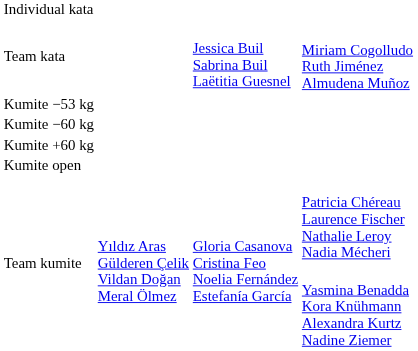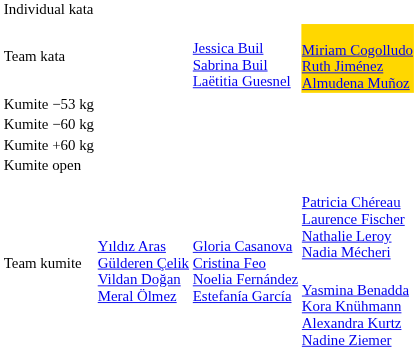(357, 66) no background -> (357, 66) gold background
